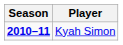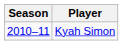(28, 31) bold -> (28, 31) normal
